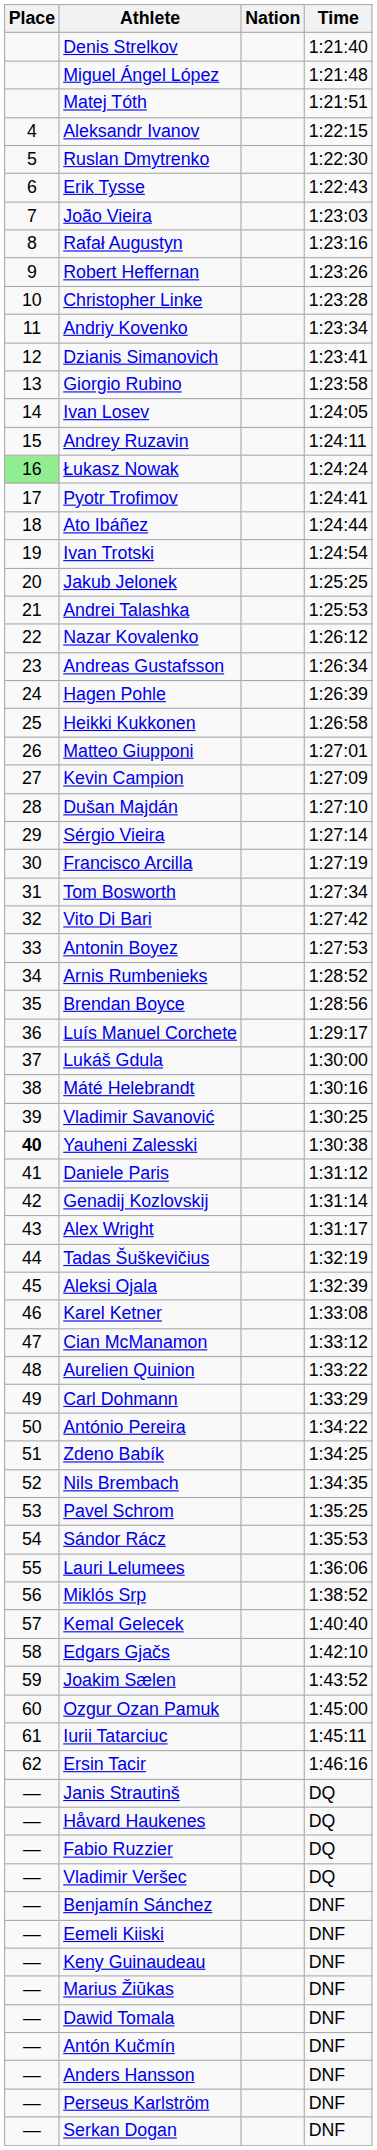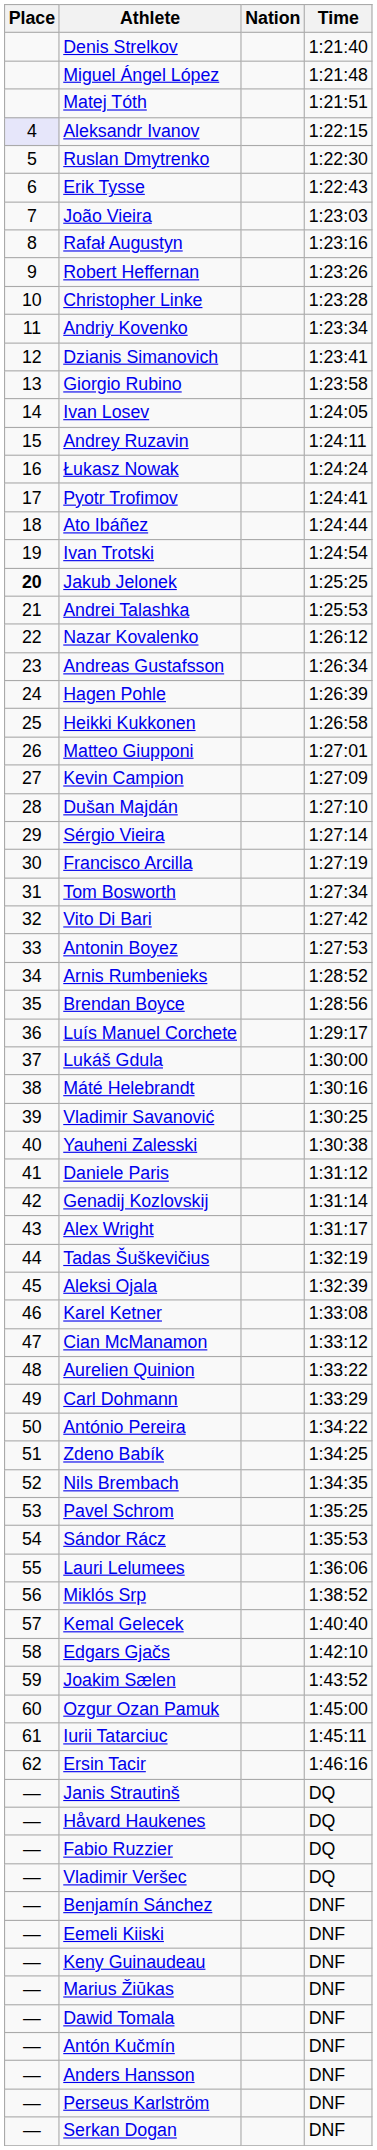(32, 131) no background -> (32, 131) lavender background
(32, 469) lightgreen background -> (32, 469) no background
(32, 581) normal -> (32, 581) bold
(32, 1145) bold -> (32, 1145) normal
